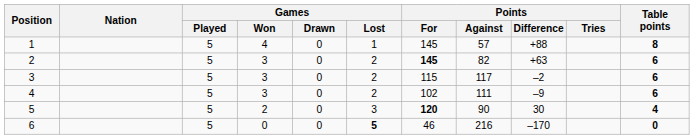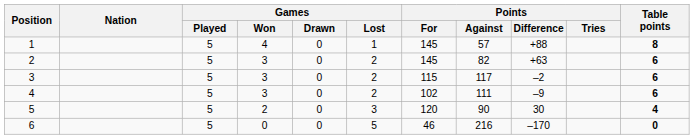(429, 61) bold -> (429, 61) normal
(429, 110) bold -> (429, 110) normal
(374, 126) bold -> (374, 126) normal
